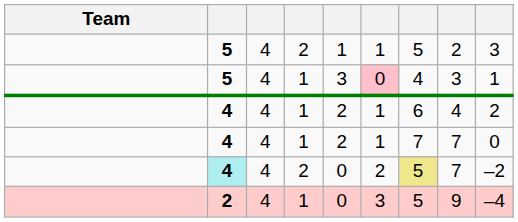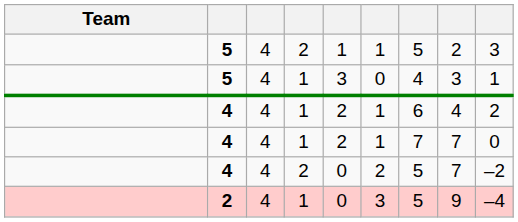(380, 79) pink background -> (380, 79) no background
(227, 171) paleturquoise background -> (227, 171) no background
(418, 171) khaki background -> (418, 171) no background
